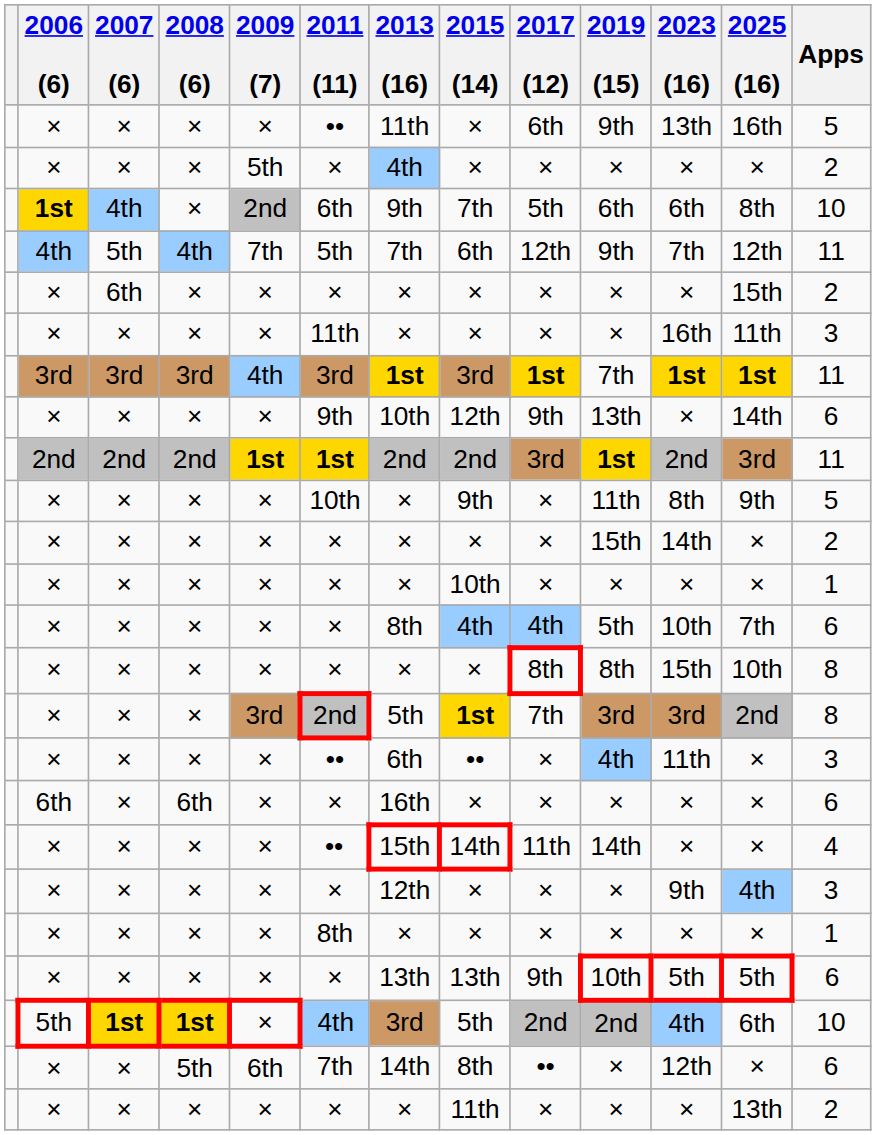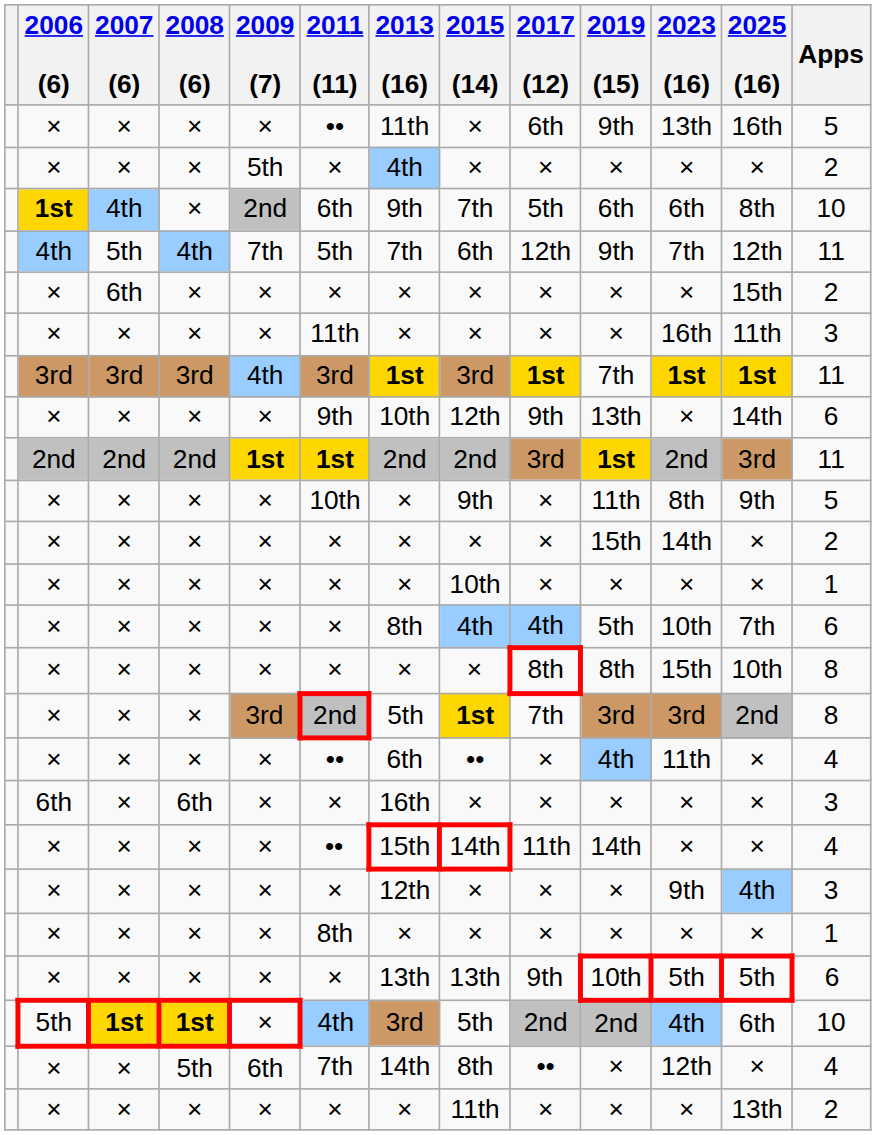(831, 759) 3 -> (831, 759) 4
(831, 802) 6 -> (831, 802) 3
(831, 1066) 6 -> (831, 1066) 4
